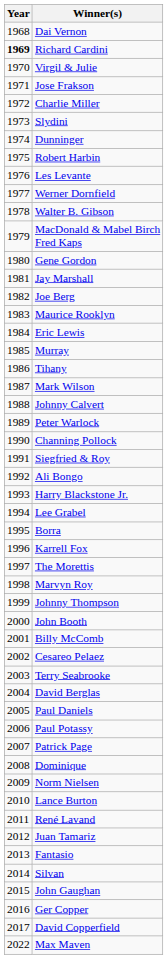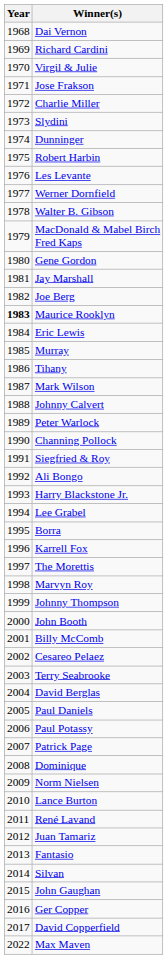(18, 49) bold -> (18, 49) normal
(18, 314) normal -> (18, 314) bold
